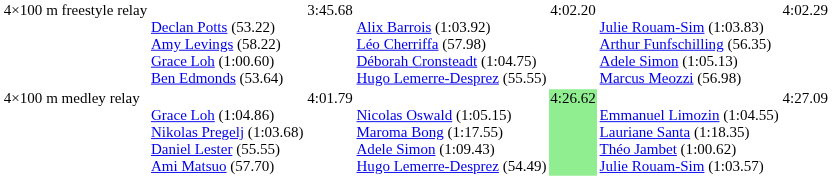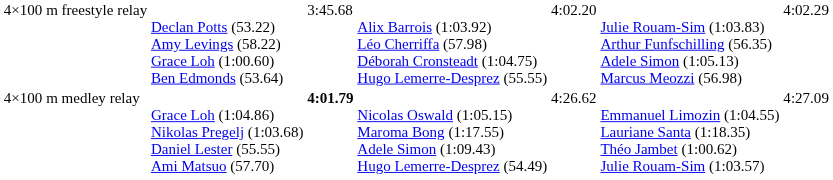(330, 98) normal -> (330, 98) bold
(573, 98) lightgreen background -> (574, 98) no background
